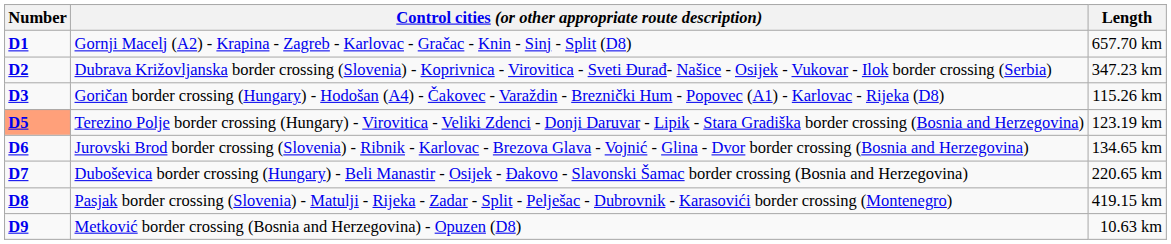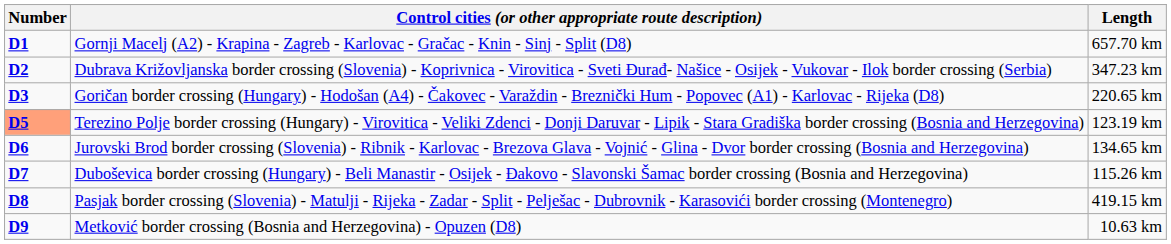(1127, 95) 115.26 km -> (1127, 95) 220.65 km
(1127, 174) 220.65 km -> (1127, 174) 115.26 km
